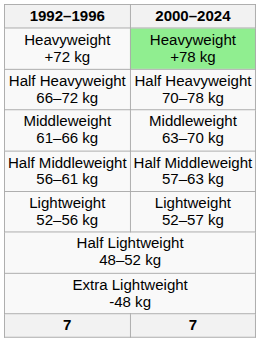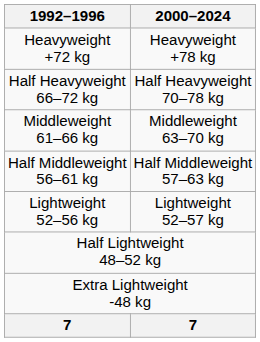(193, 48) lightgreen background -> (193, 48) no background
